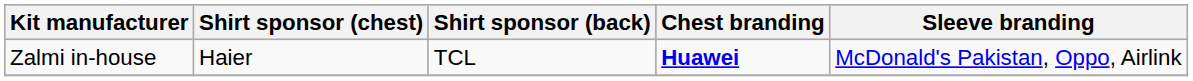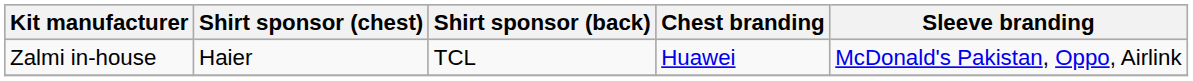(700, 57) bold -> (698, 57) normal
